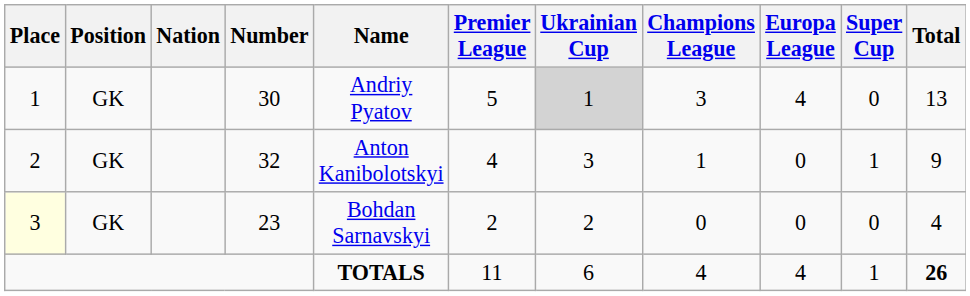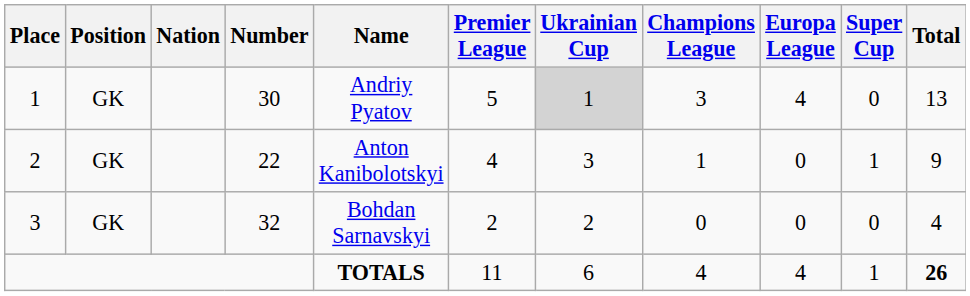(269, 160) 32 -> (269, 160) 22
(35, 223) lightyellow background -> (35, 223) no background
(269, 223) 23 -> (269, 223) 32
